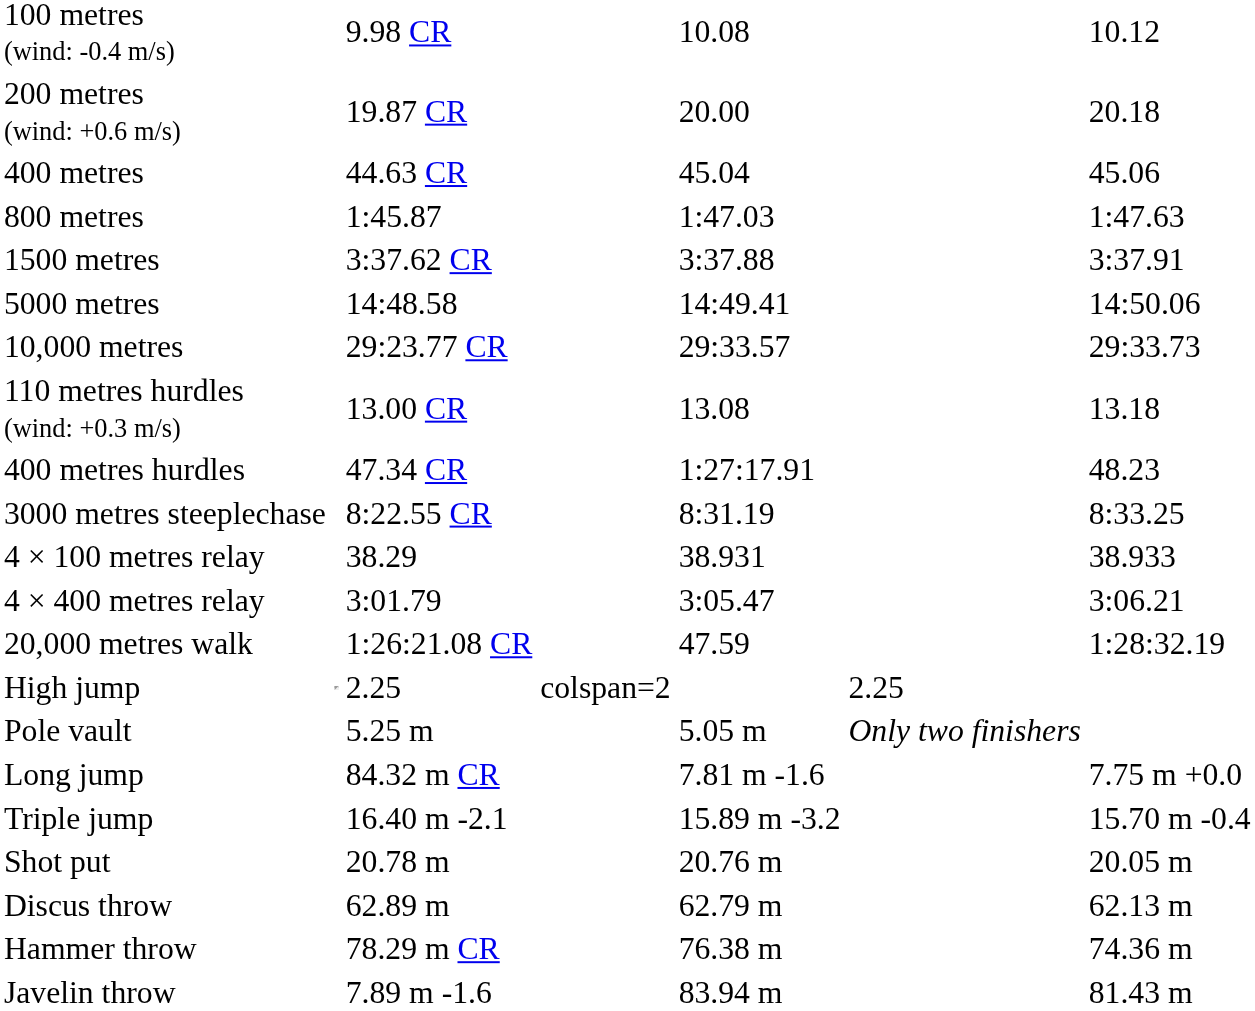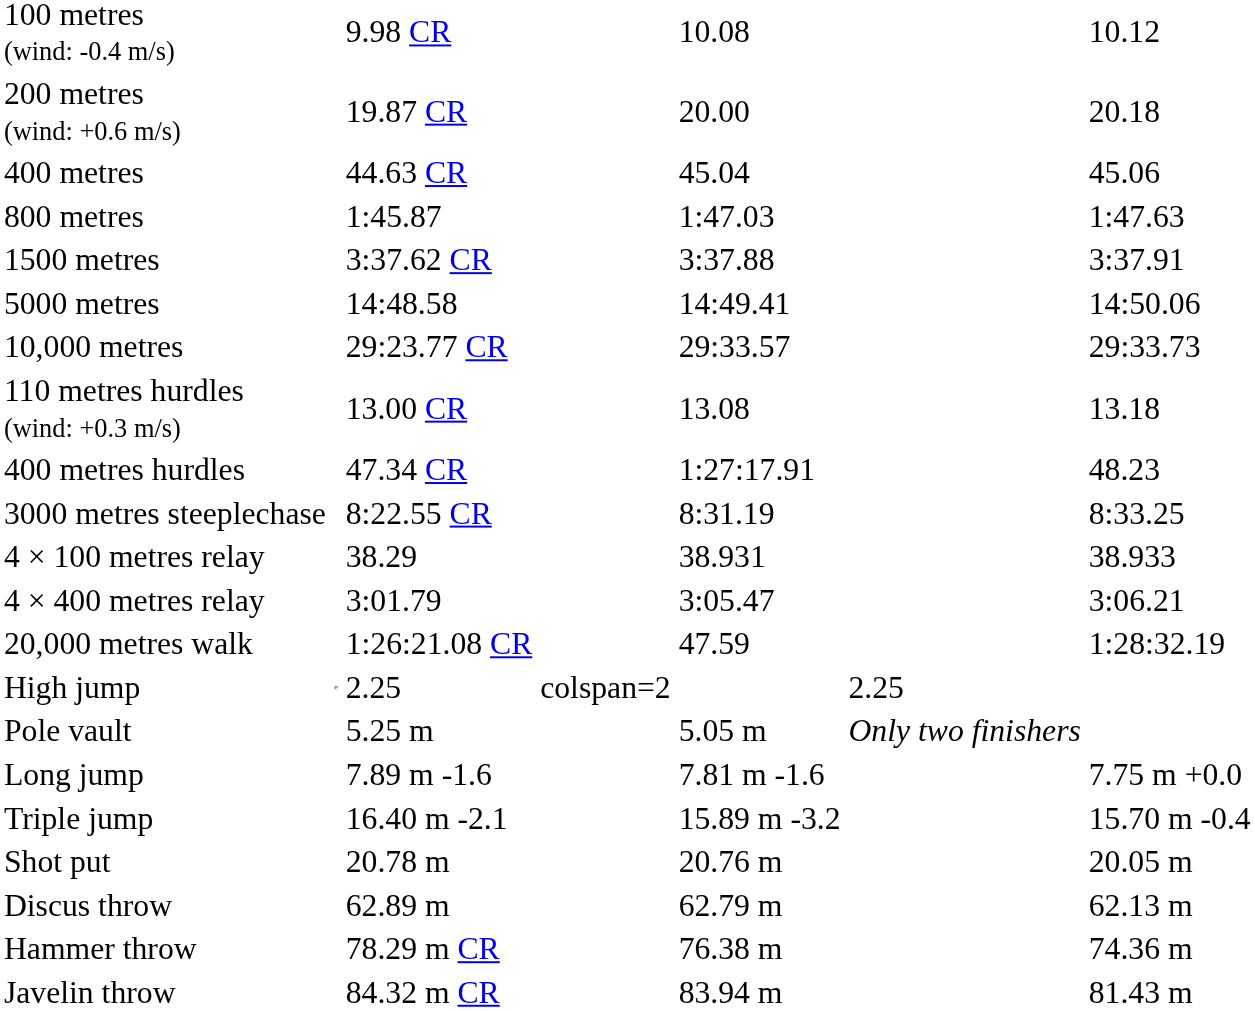(423, 774) 84.32 m CR -> (419, 774) 7.89 m -1.6
(419, 992) 7.89 m -1.6 -> (423, 992) 84.32 m CR
